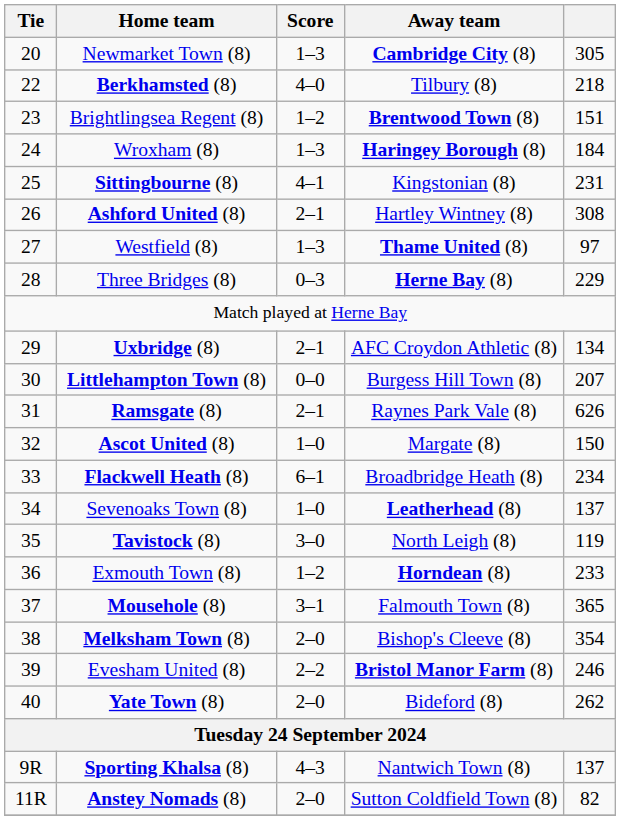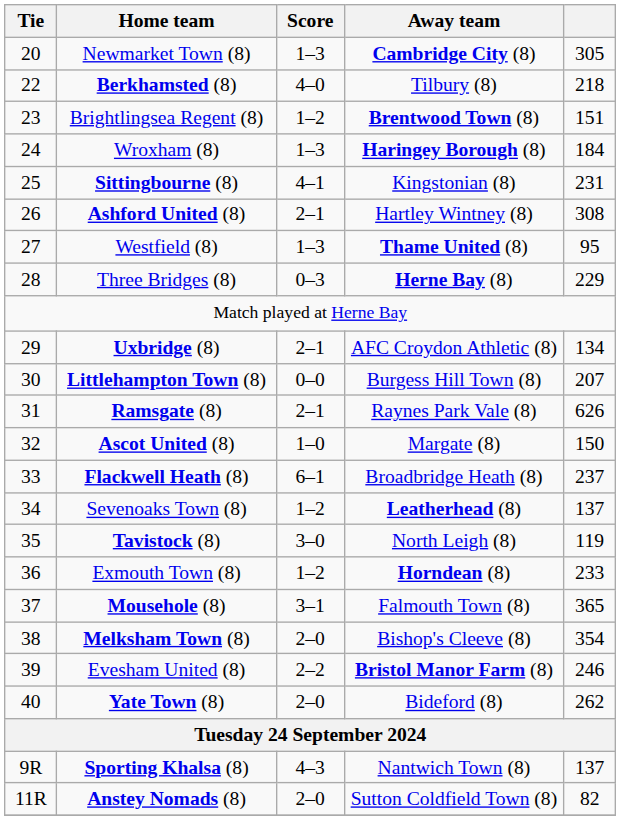(590, 247) 97 -> (590, 247) 95
(590, 476) 234 -> (590, 476) 237
(310, 508) 1–0 -> (310, 508) 1–2
